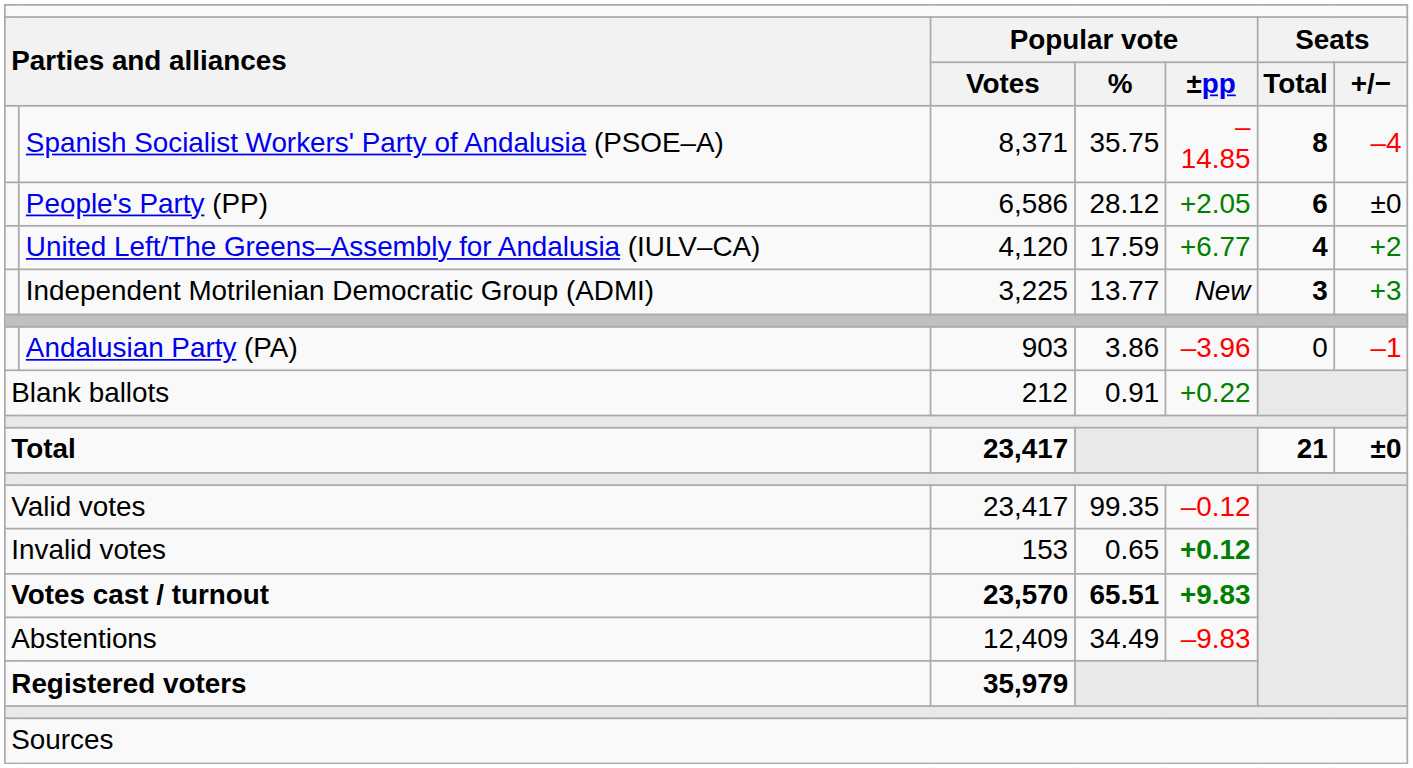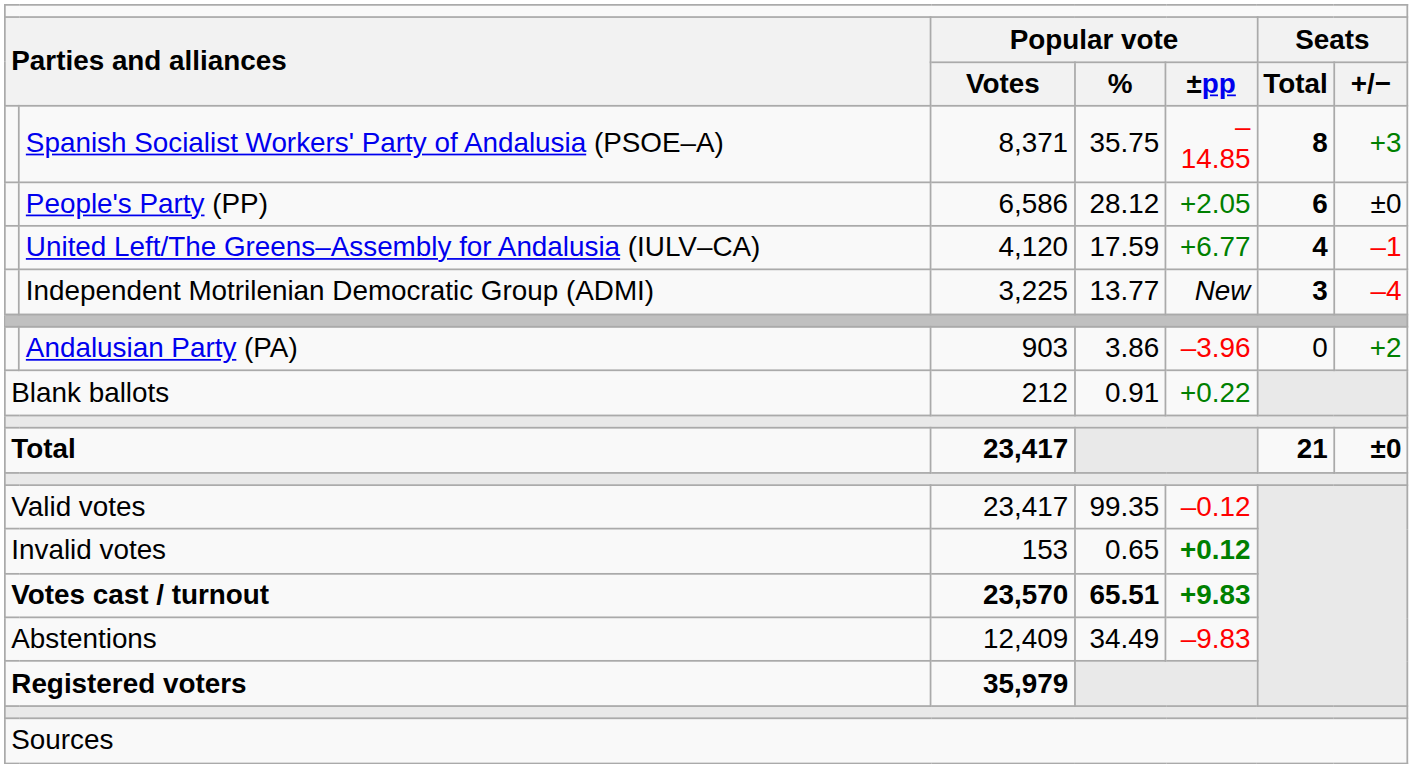(1386, 143) –4 -> (1386, 143) +3
(1386, 247) +2 -> (1386, 247) –1
(1386, 291) +3 -> (1386, 291) –4
(1386, 348) –1 -> (1386, 348) +2
